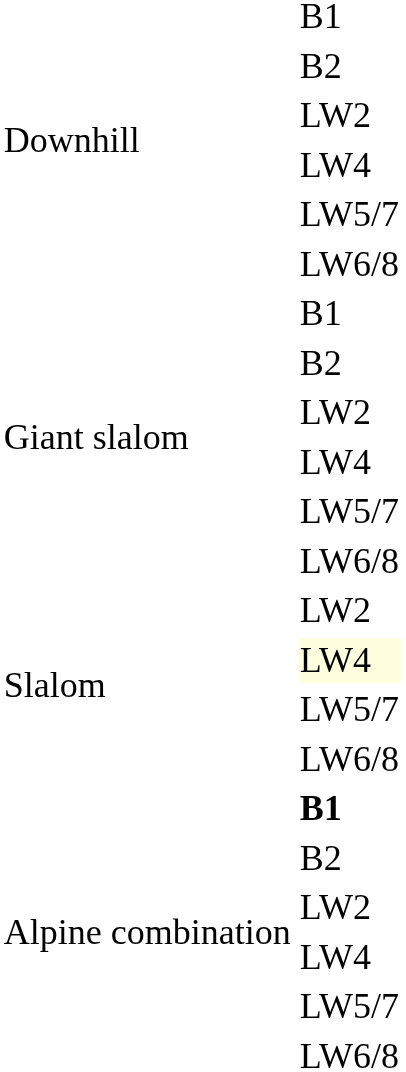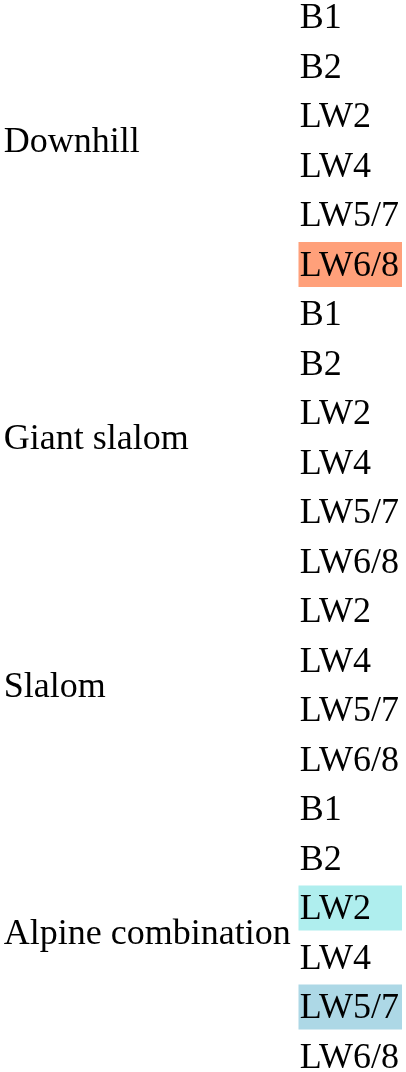(349, 263) no background -> (349, 263) lightsalmon background
(335, 659) lightyellow background -> (335, 659) no background
(321, 808) bold -> (321, 808) normal
(335, 907) no background -> (335, 907) paleturquoise background
(349, 1006) no background -> (349, 1006) lightblue background
